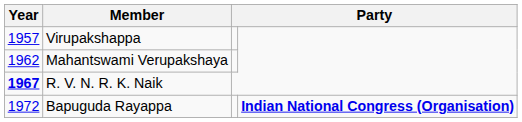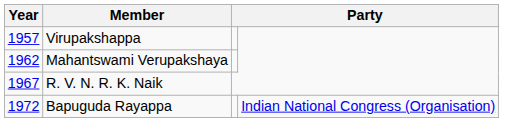(24, 83) bold -> (24, 83) normal
(378, 106) bold -> (368, 106) normal
